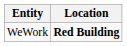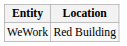(86, 32) bold -> (85, 32) normal
